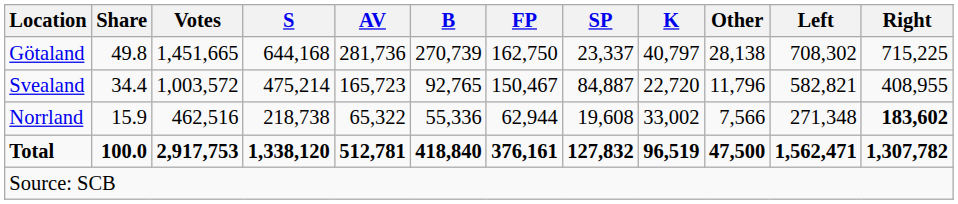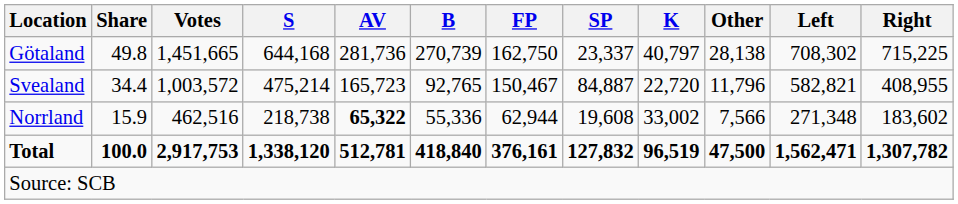(378, 118) normal -> (378, 118) bold
(915, 118) bold -> (915, 118) normal
